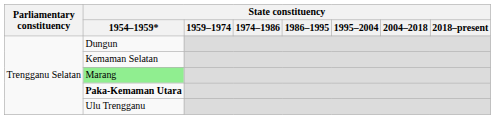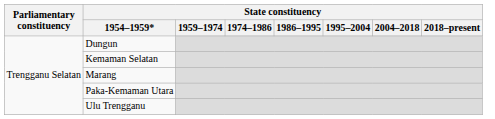(101, 75) lightgreen background -> (101, 75) no background
(134, 91) bold -> (129, 91) normal
